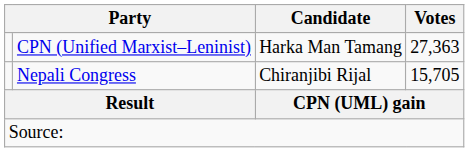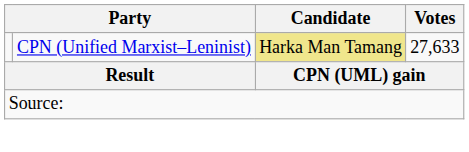(331, 47) no background -> (331, 47) khaki background
(435, 47) 27,363 -> (435, 47) 27,633
- row: (76, 75)
